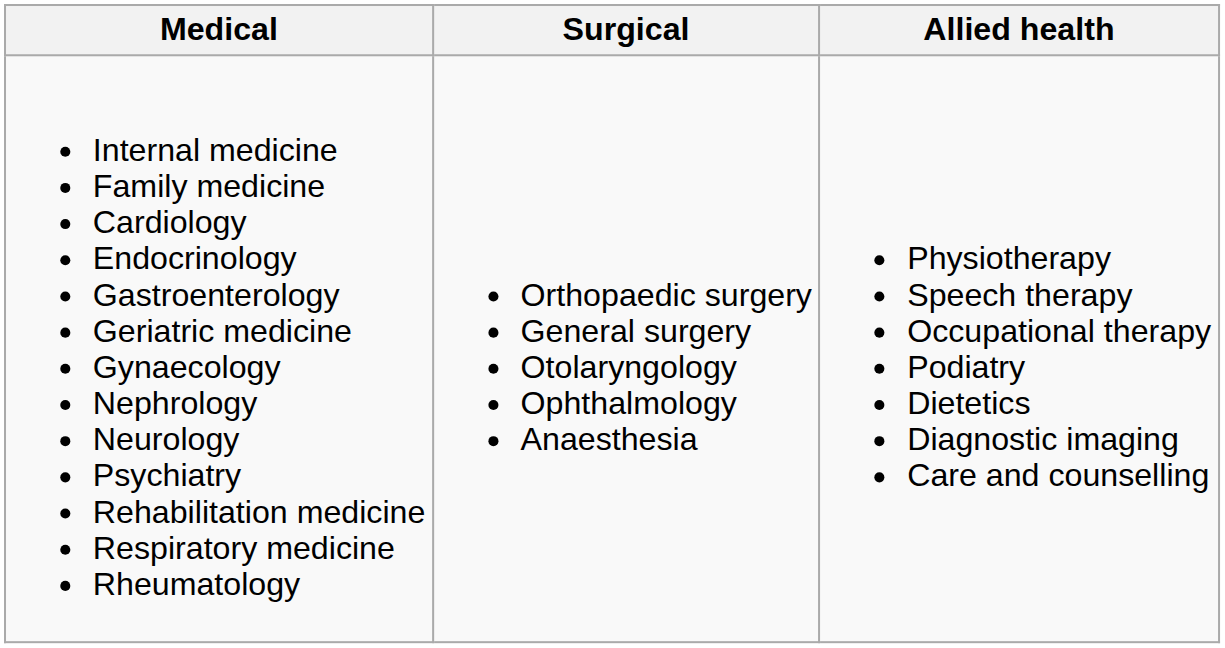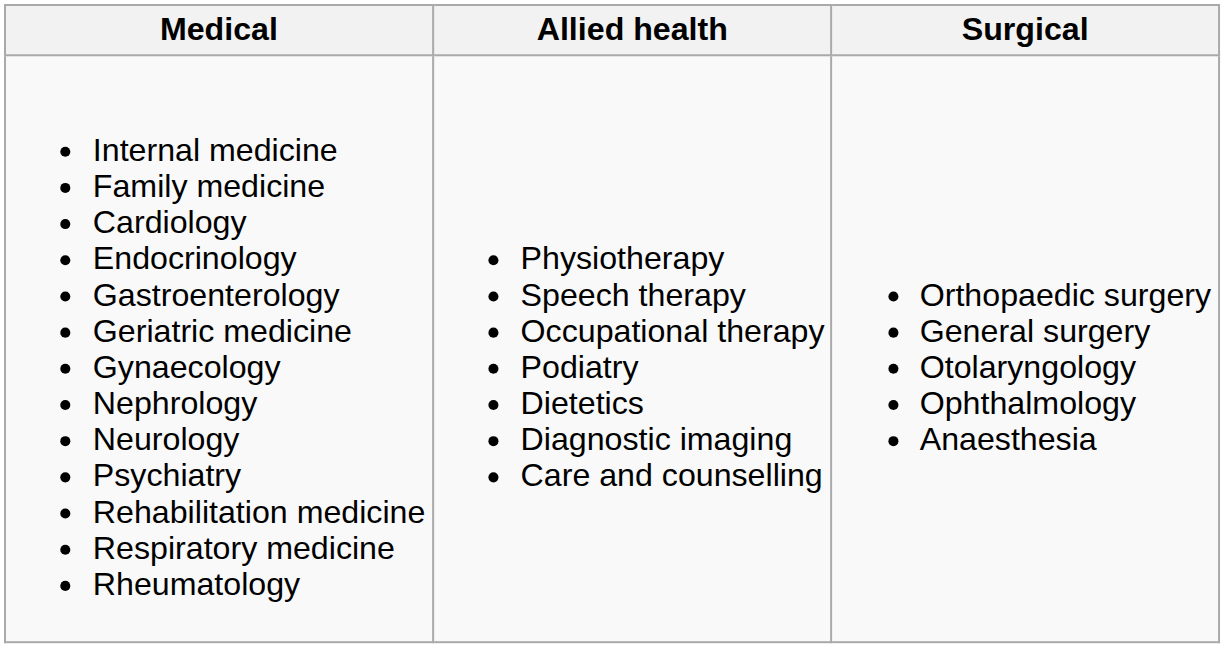columns swapped: (626, 30) <-> (1019, 30)
